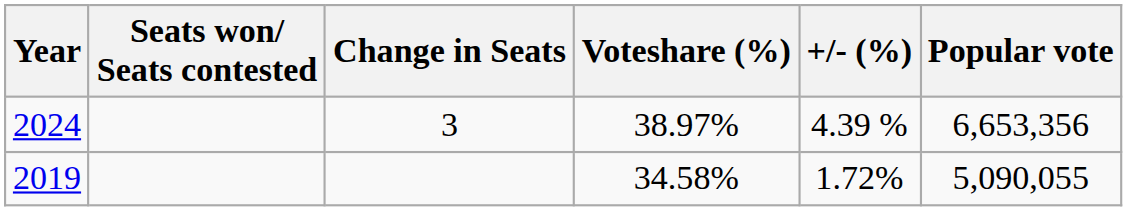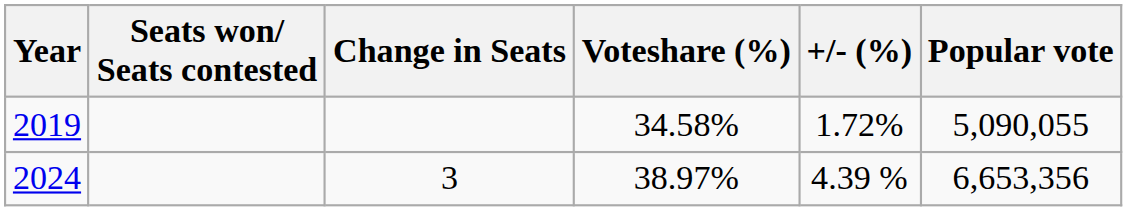rows swapped: (47, 177) <-> (47, 123)
